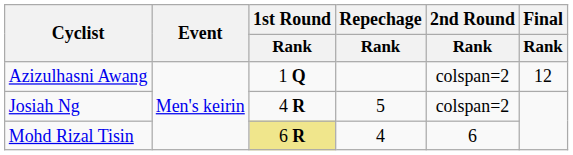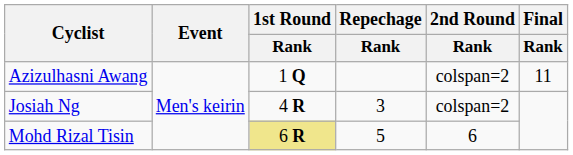(543, 76) 12 -> (543, 76) 11
(380, 106) 5 -> (380, 106) 3
(380, 135) 4 -> (380, 135) 5
